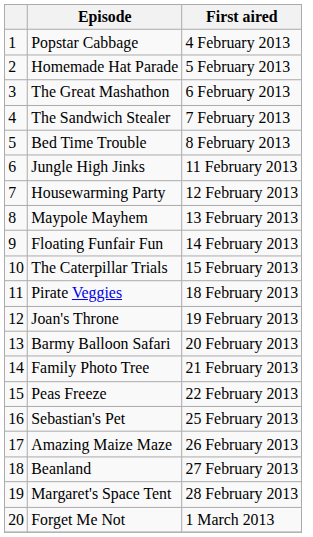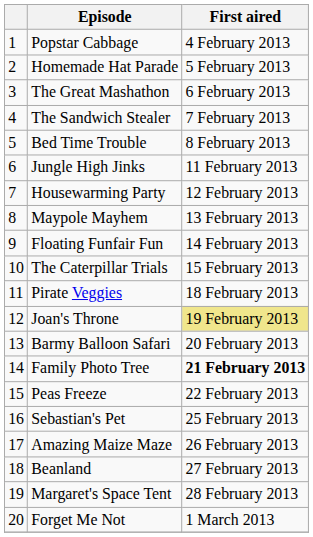(242, 318) no background -> (242, 318) khaki background
(242, 368) normal -> (245, 368) bold
